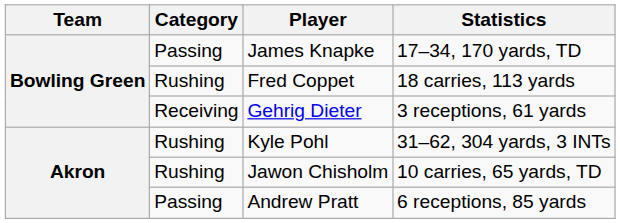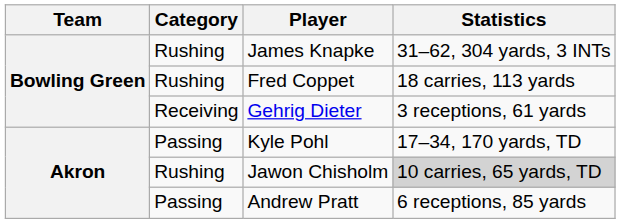(188, 50) Passing -> (189, 50) Rushing
(489, 50) 17–34, 170 yards, TD -> (504, 50) 31–62, 304 yards, 3 INTs
(189, 141) Rushing -> (188, 141) Passing
(504, 141) 31–62, 304 yards, 3 INTs -> (489, 141) 17–34, 170 yards, TD
(499, 172) no background -> (499, 172) lightgrey background
